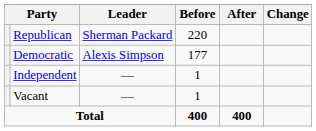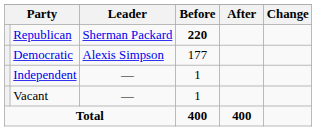(197, 34) normal -> (197, 34) bold
